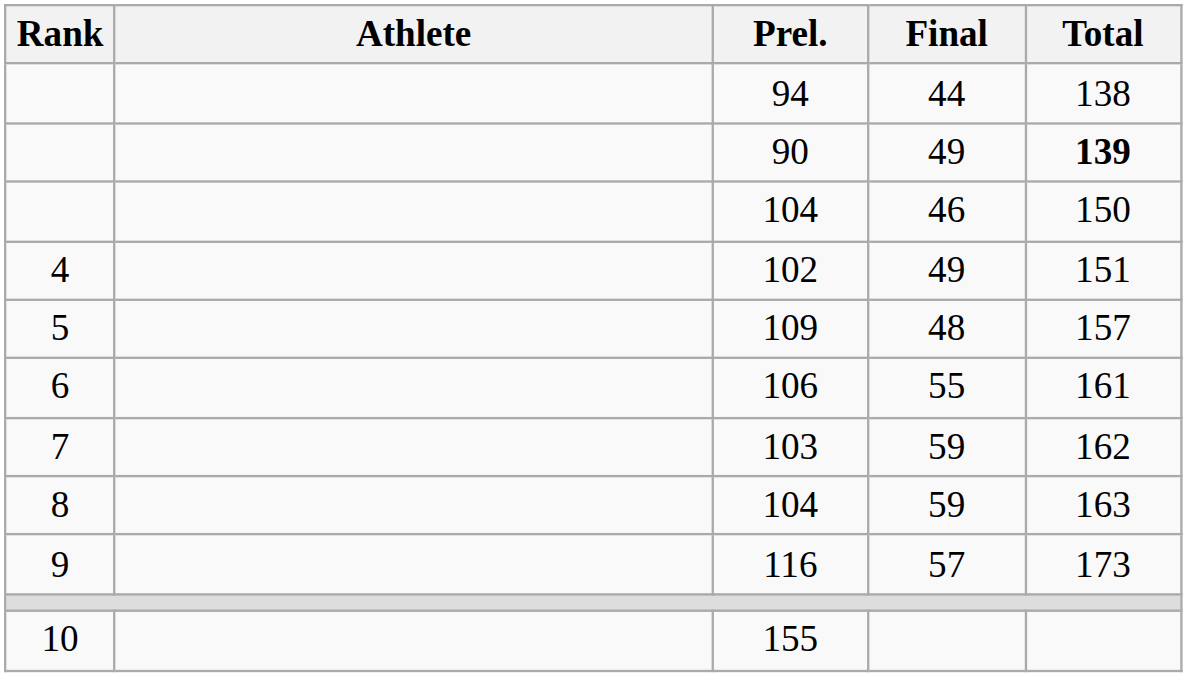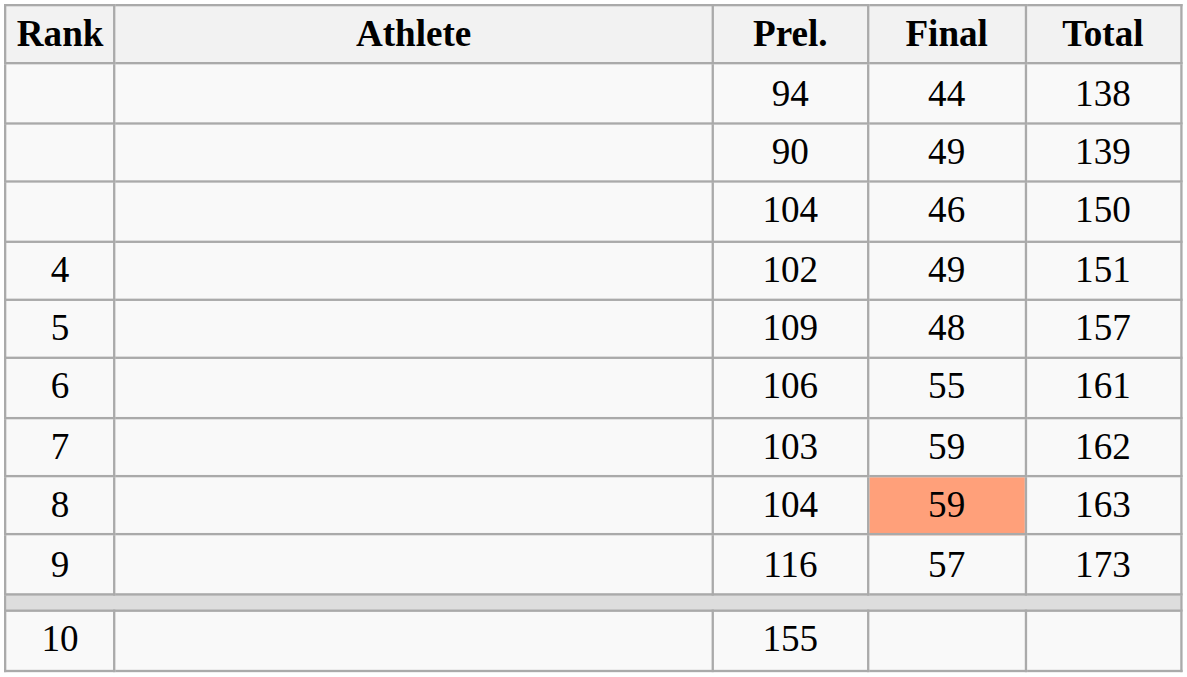(1103, 151) bold -> (1103, 151) normal
(947, 504) no background -> (947, 504) lightsalmon background
